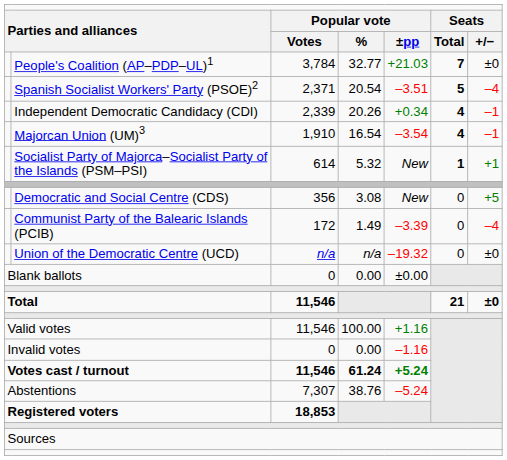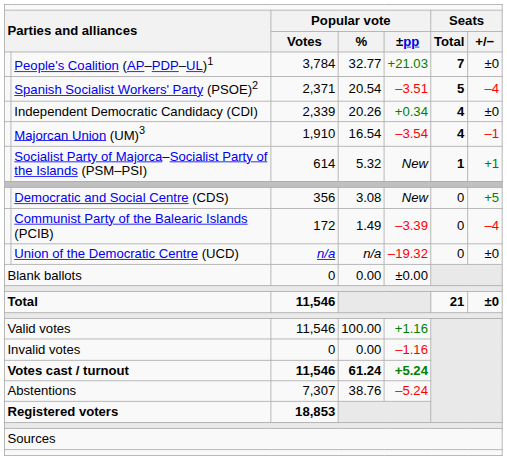(492, 111) –1 -> (492, 111) ±0
